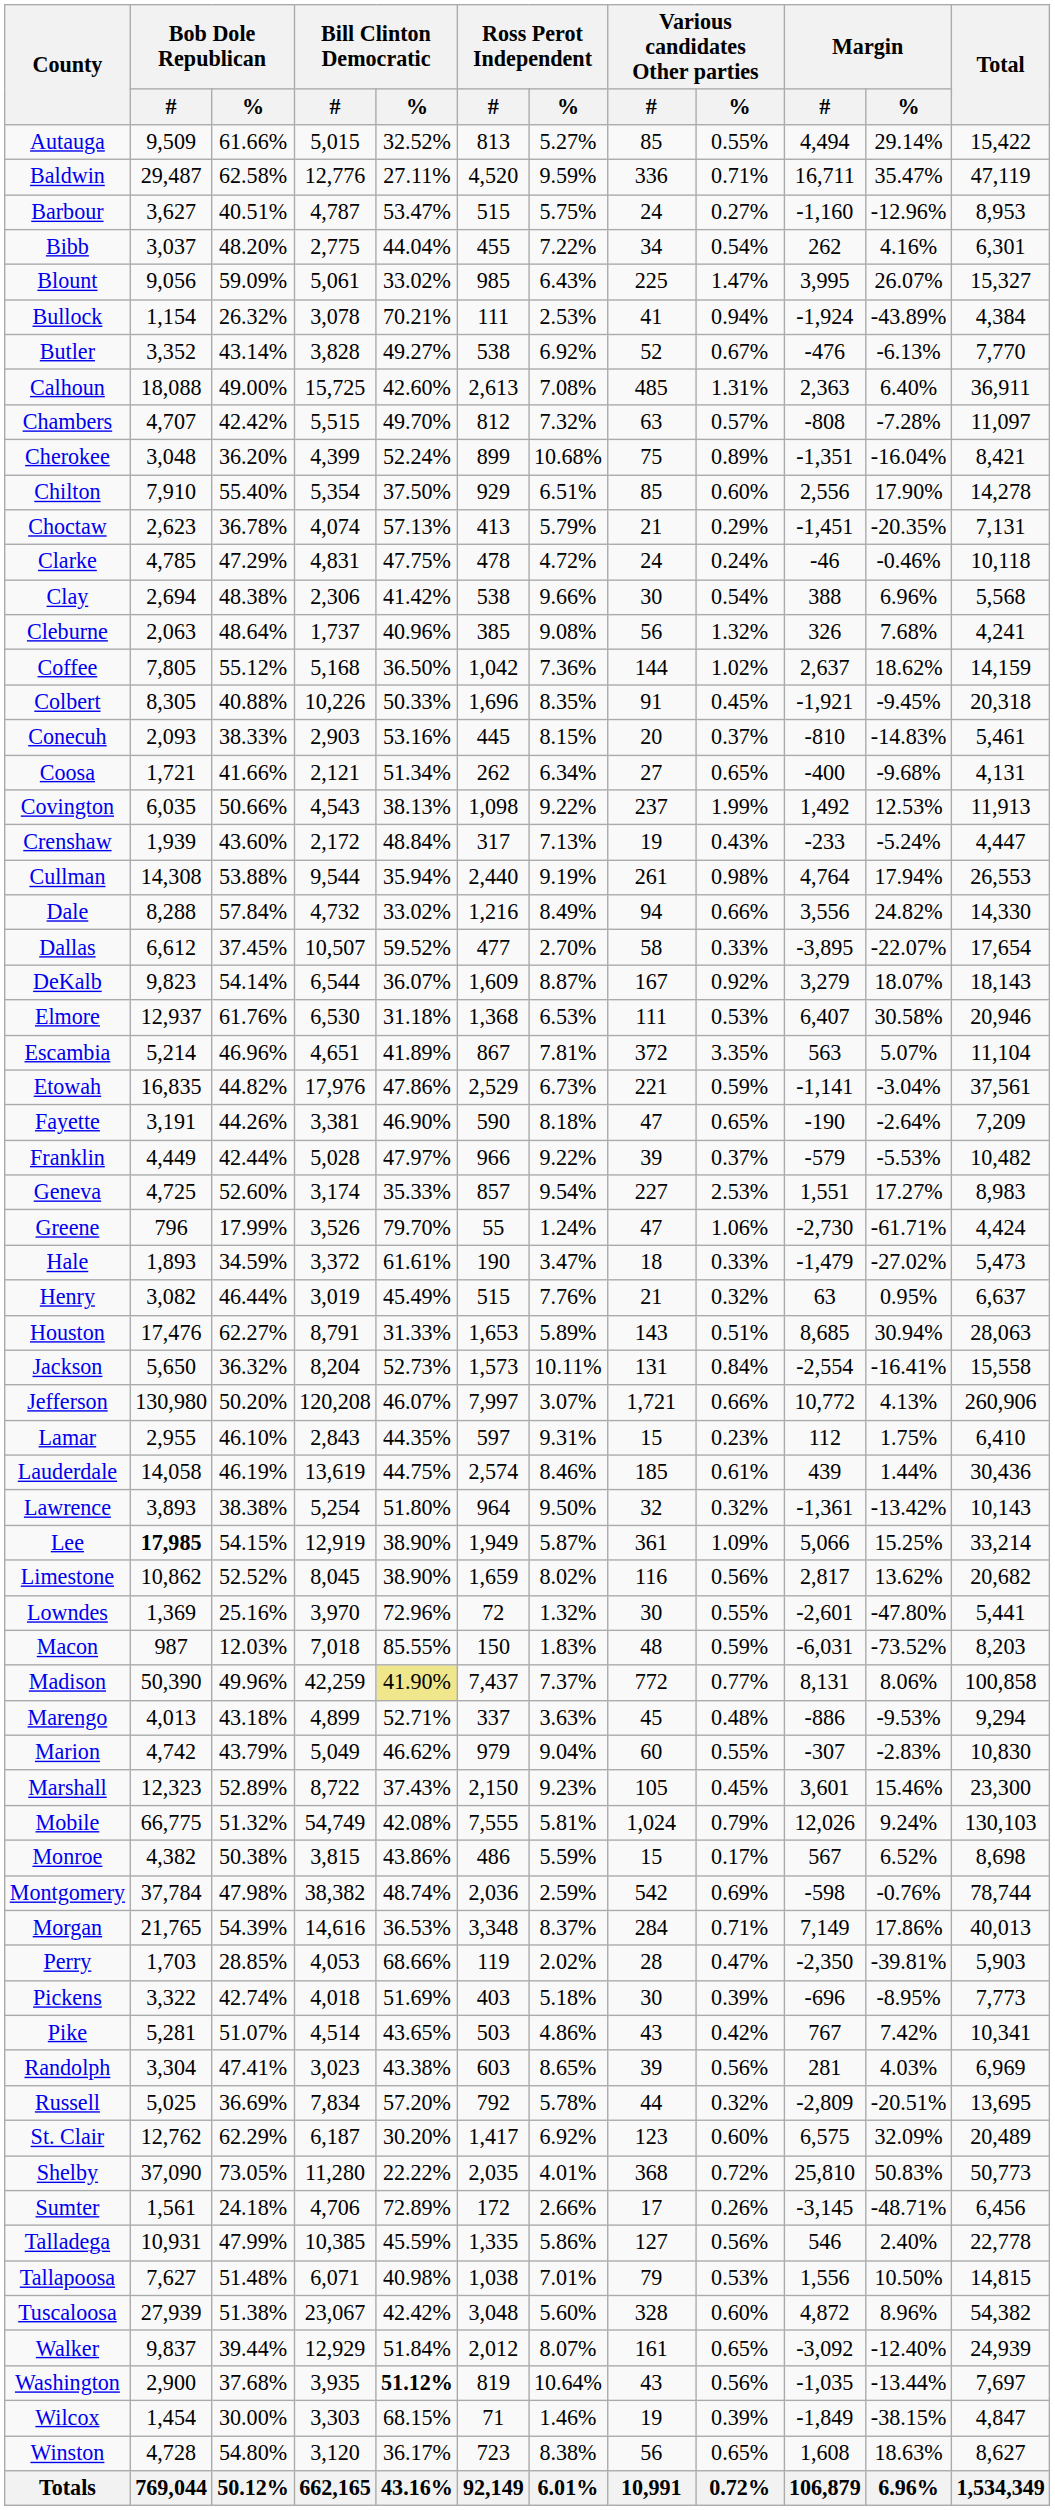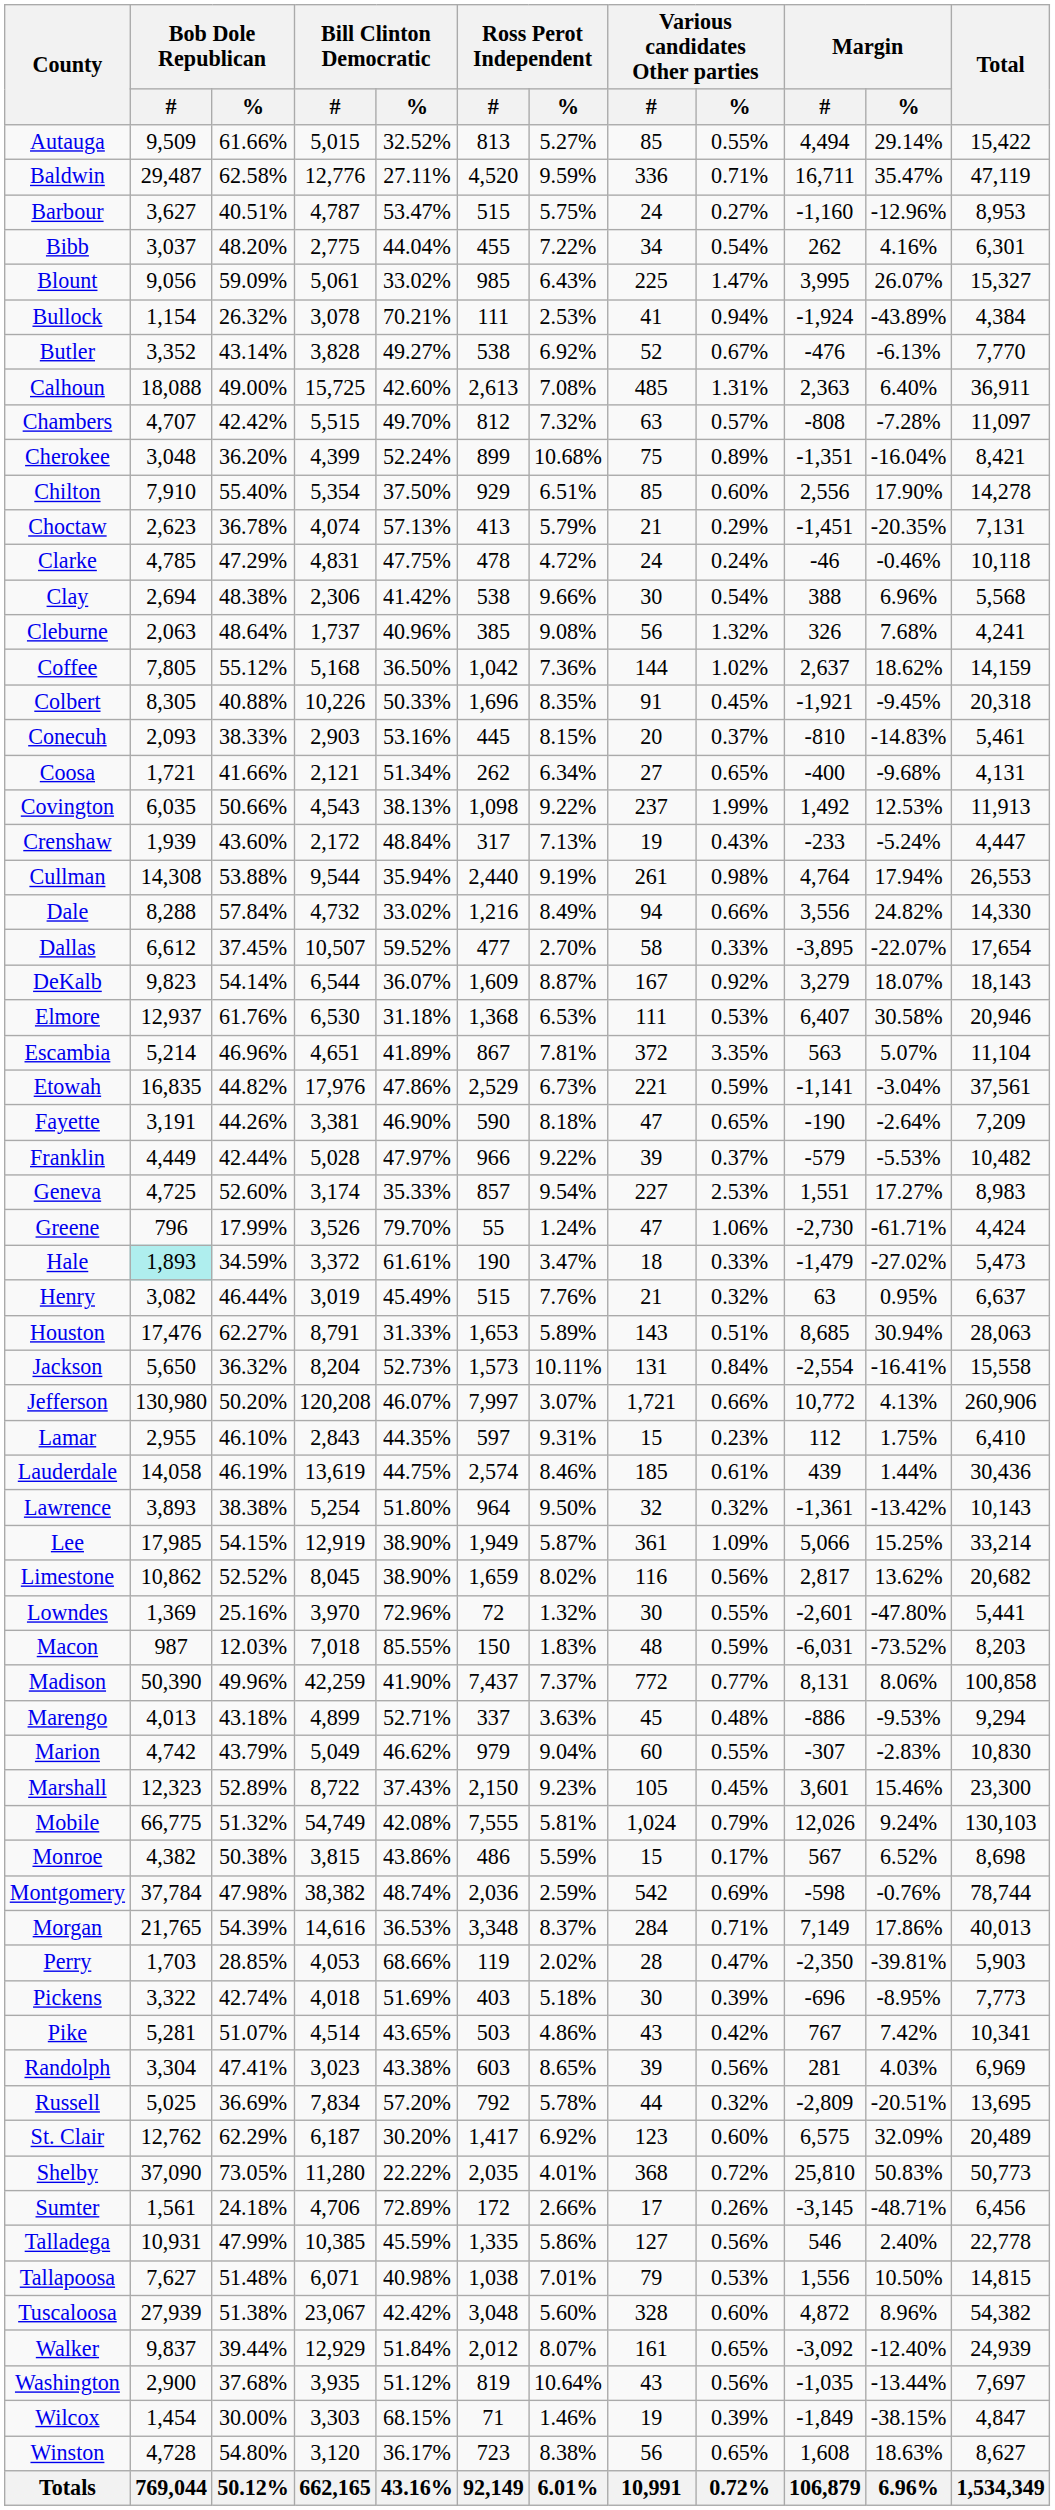(171, 1262) no background -> (171, 1262) paleturquoise background
(171, 1542) bold -> (171, 1542) normal
(417, 1682) khaki background -> (417, 1682) no background
(417, 2382) bold -> (417, 2382) normal
